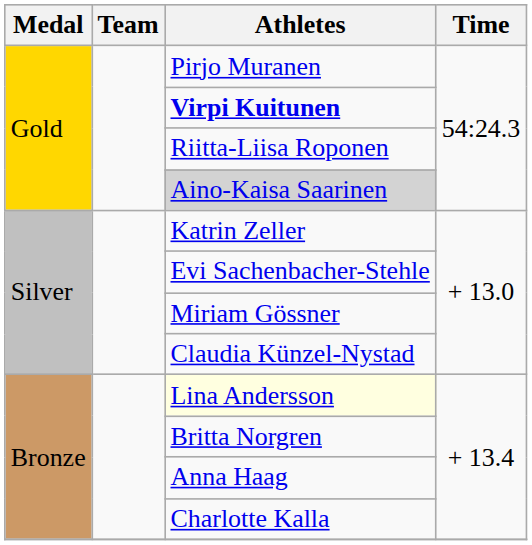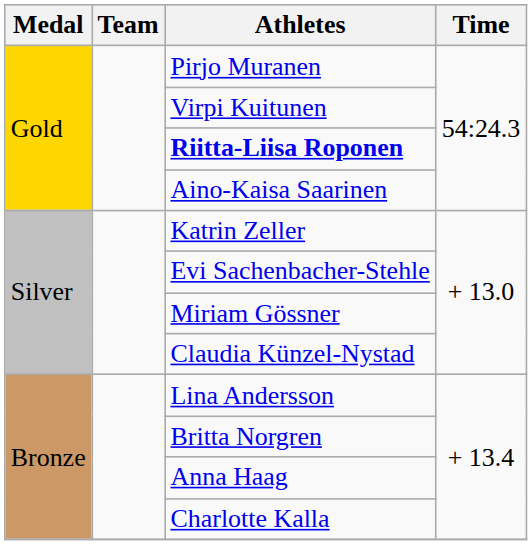(255, 107) bold -> (249, 107) normal
(280, 148) normal -> (287, 148) bold
(279, 189) lightgrey background -> (279, 189) no background
(252, 395) lightyellow background -> (252, 395) no background
